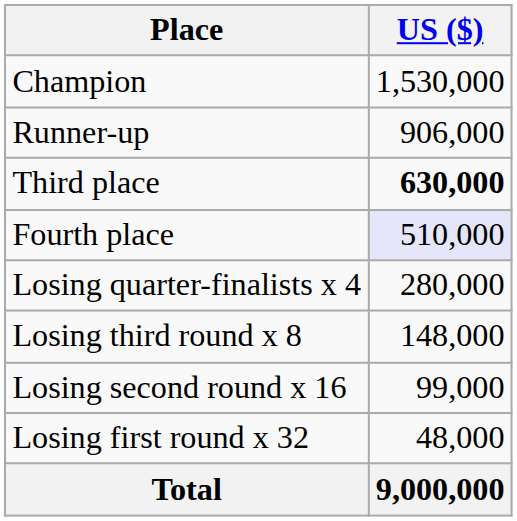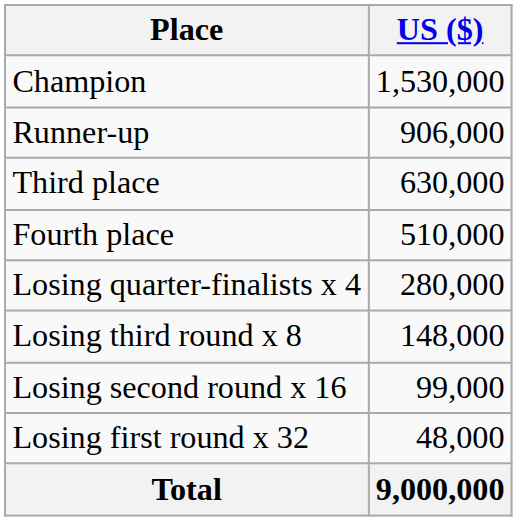(452, 183) bold -> (452, 183) normal
(452, 234) lavender background -> (452, 234) no background
